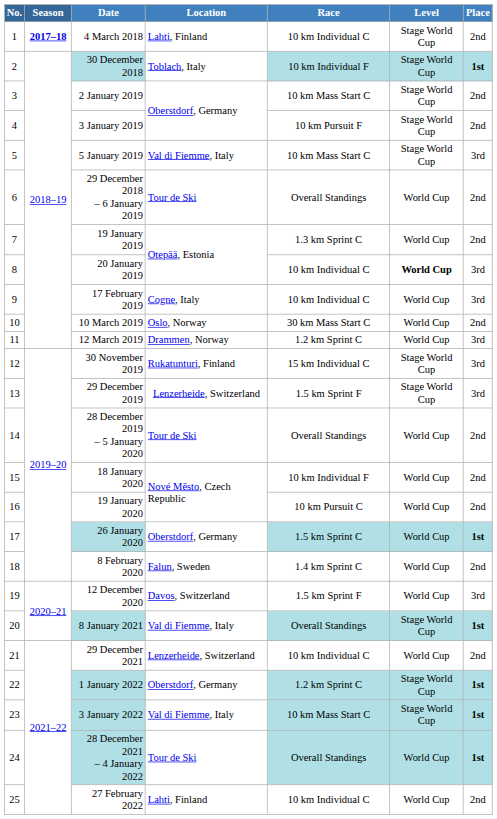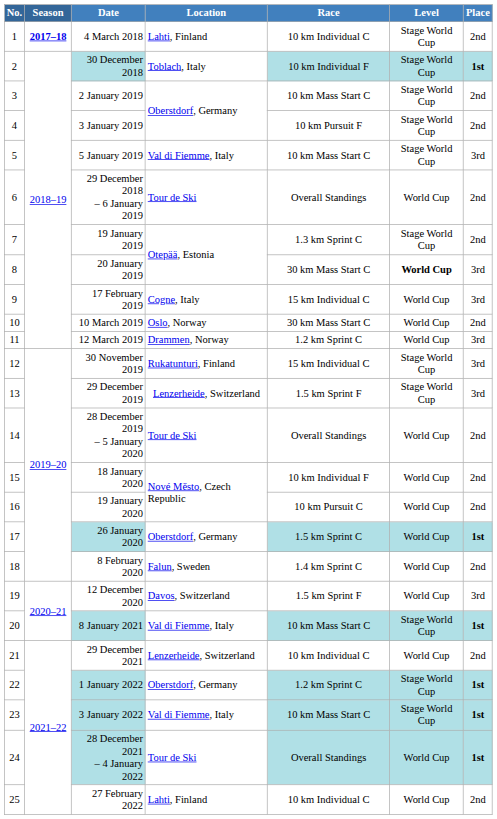(427, 239) World Cup -> (427, 239) Stage World Cup
(329, 269) 10 km Individual C -> (329, 269) 30 km Mass Start C
(329, 299) 10 km Individual C -> (329, 299) 15 km Individual C
(329, 626) Overall Standings -> (329, 626) 10 km Mass Start C
